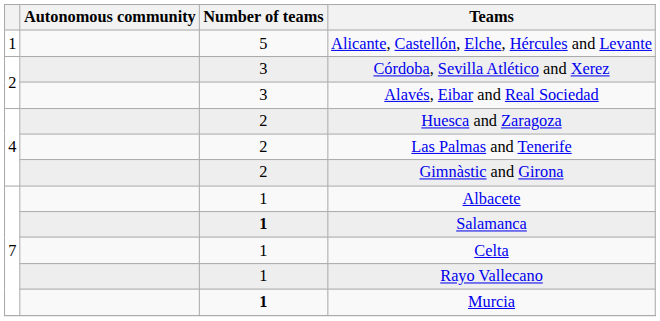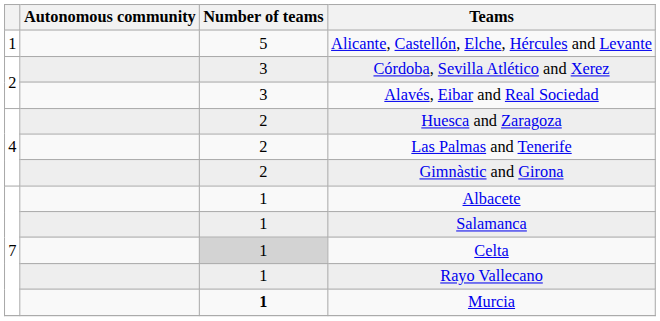(263, 224) bold -> (263, 224) normal
(263, 250) no background -> (263, 250) lightgrey background
